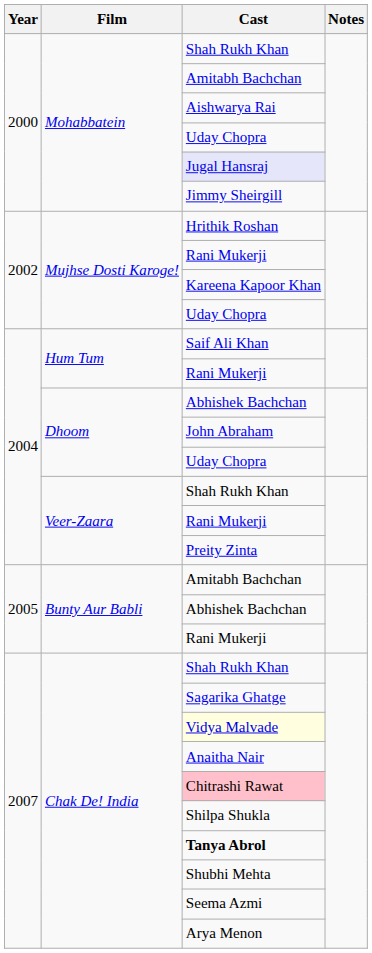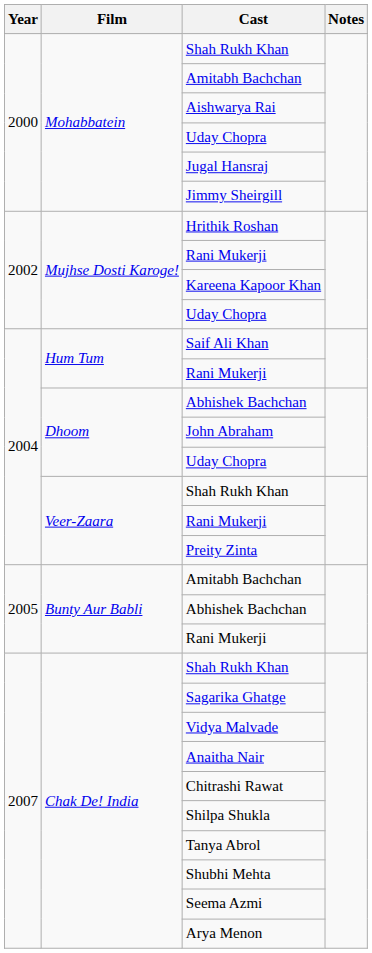(227, 166) lavender background -> (227, 166) no background
(232, 727) lightyellow background -> (232, 727) no background
(235, 786) pink background -> (235, 786) no background
(226, 845) bold -> (223, 845) normal
